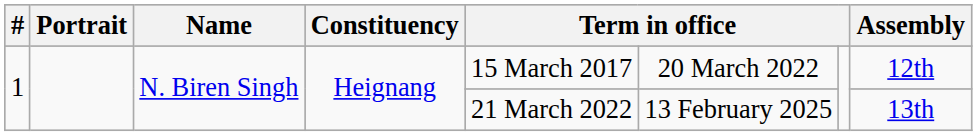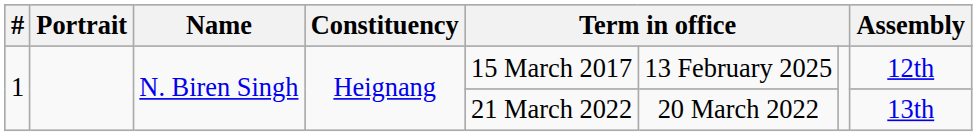(738, 67) 20 March 2022 -> (738, 67) 13 February 2025
(738, 109) 13 February 2025 -> (738, 109) 20 March 2022
